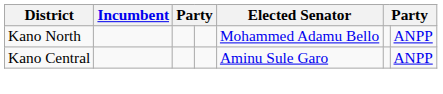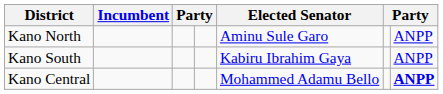(300, 36) Mohammed Adamu Bello -> (274, 36) Aminu Sule Garo
+ row: (45, 57)
(274, 57) Aminu Sule Garo -> (300, 79) Mohammed Adamu Bello
(413, 57) normal -> (414, 79) bold
